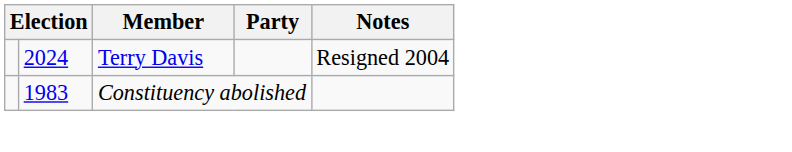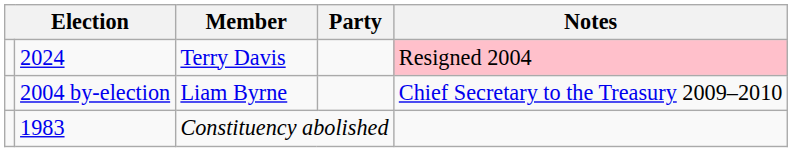(383, 57) no background -> (465, 57) pink background
+ row: (234, 92)
